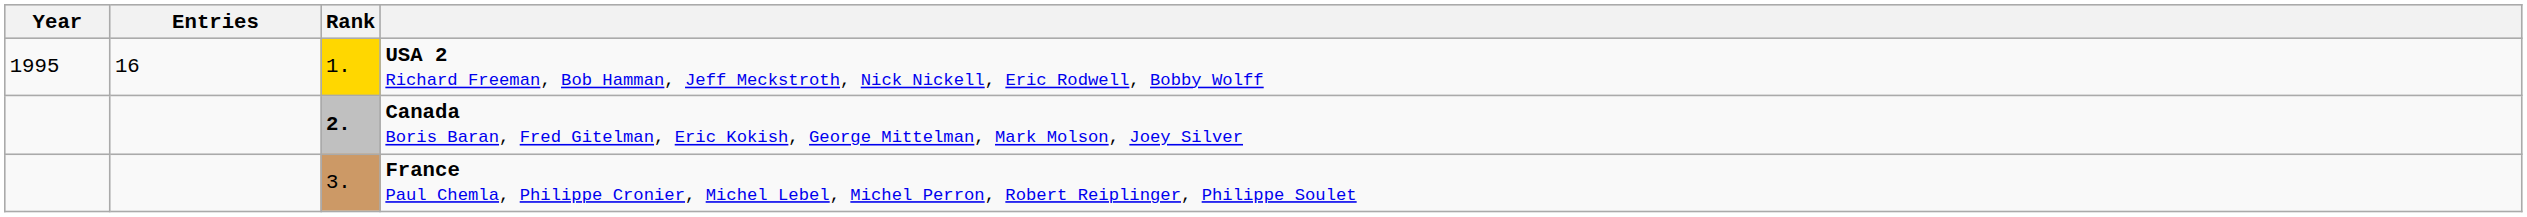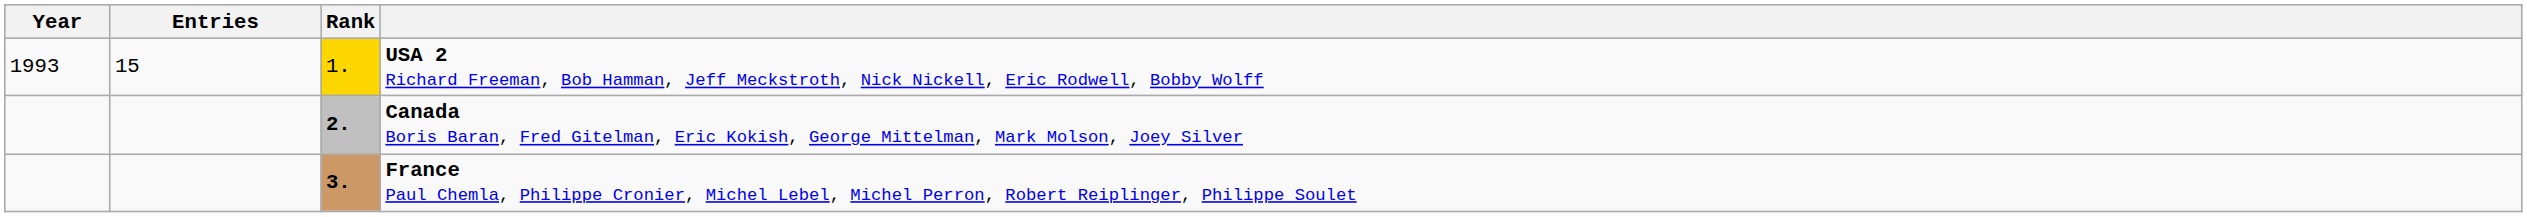(35, 67) 1995 -> (35, 67) 1993
(127, 67) 16 -> (127, 67) 15
(338, 182) normal -> (338, 182) bold
